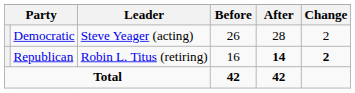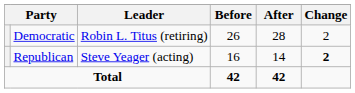(137, 35) Steve Yeager (acting) -> (144, 35) Robin L. Titus (retiring)
(144, 56) Robin L. Titus (retiring) -> (137, 56) Steve Yeager (acting)
(279, 56) bold -> (279, 56) normal
